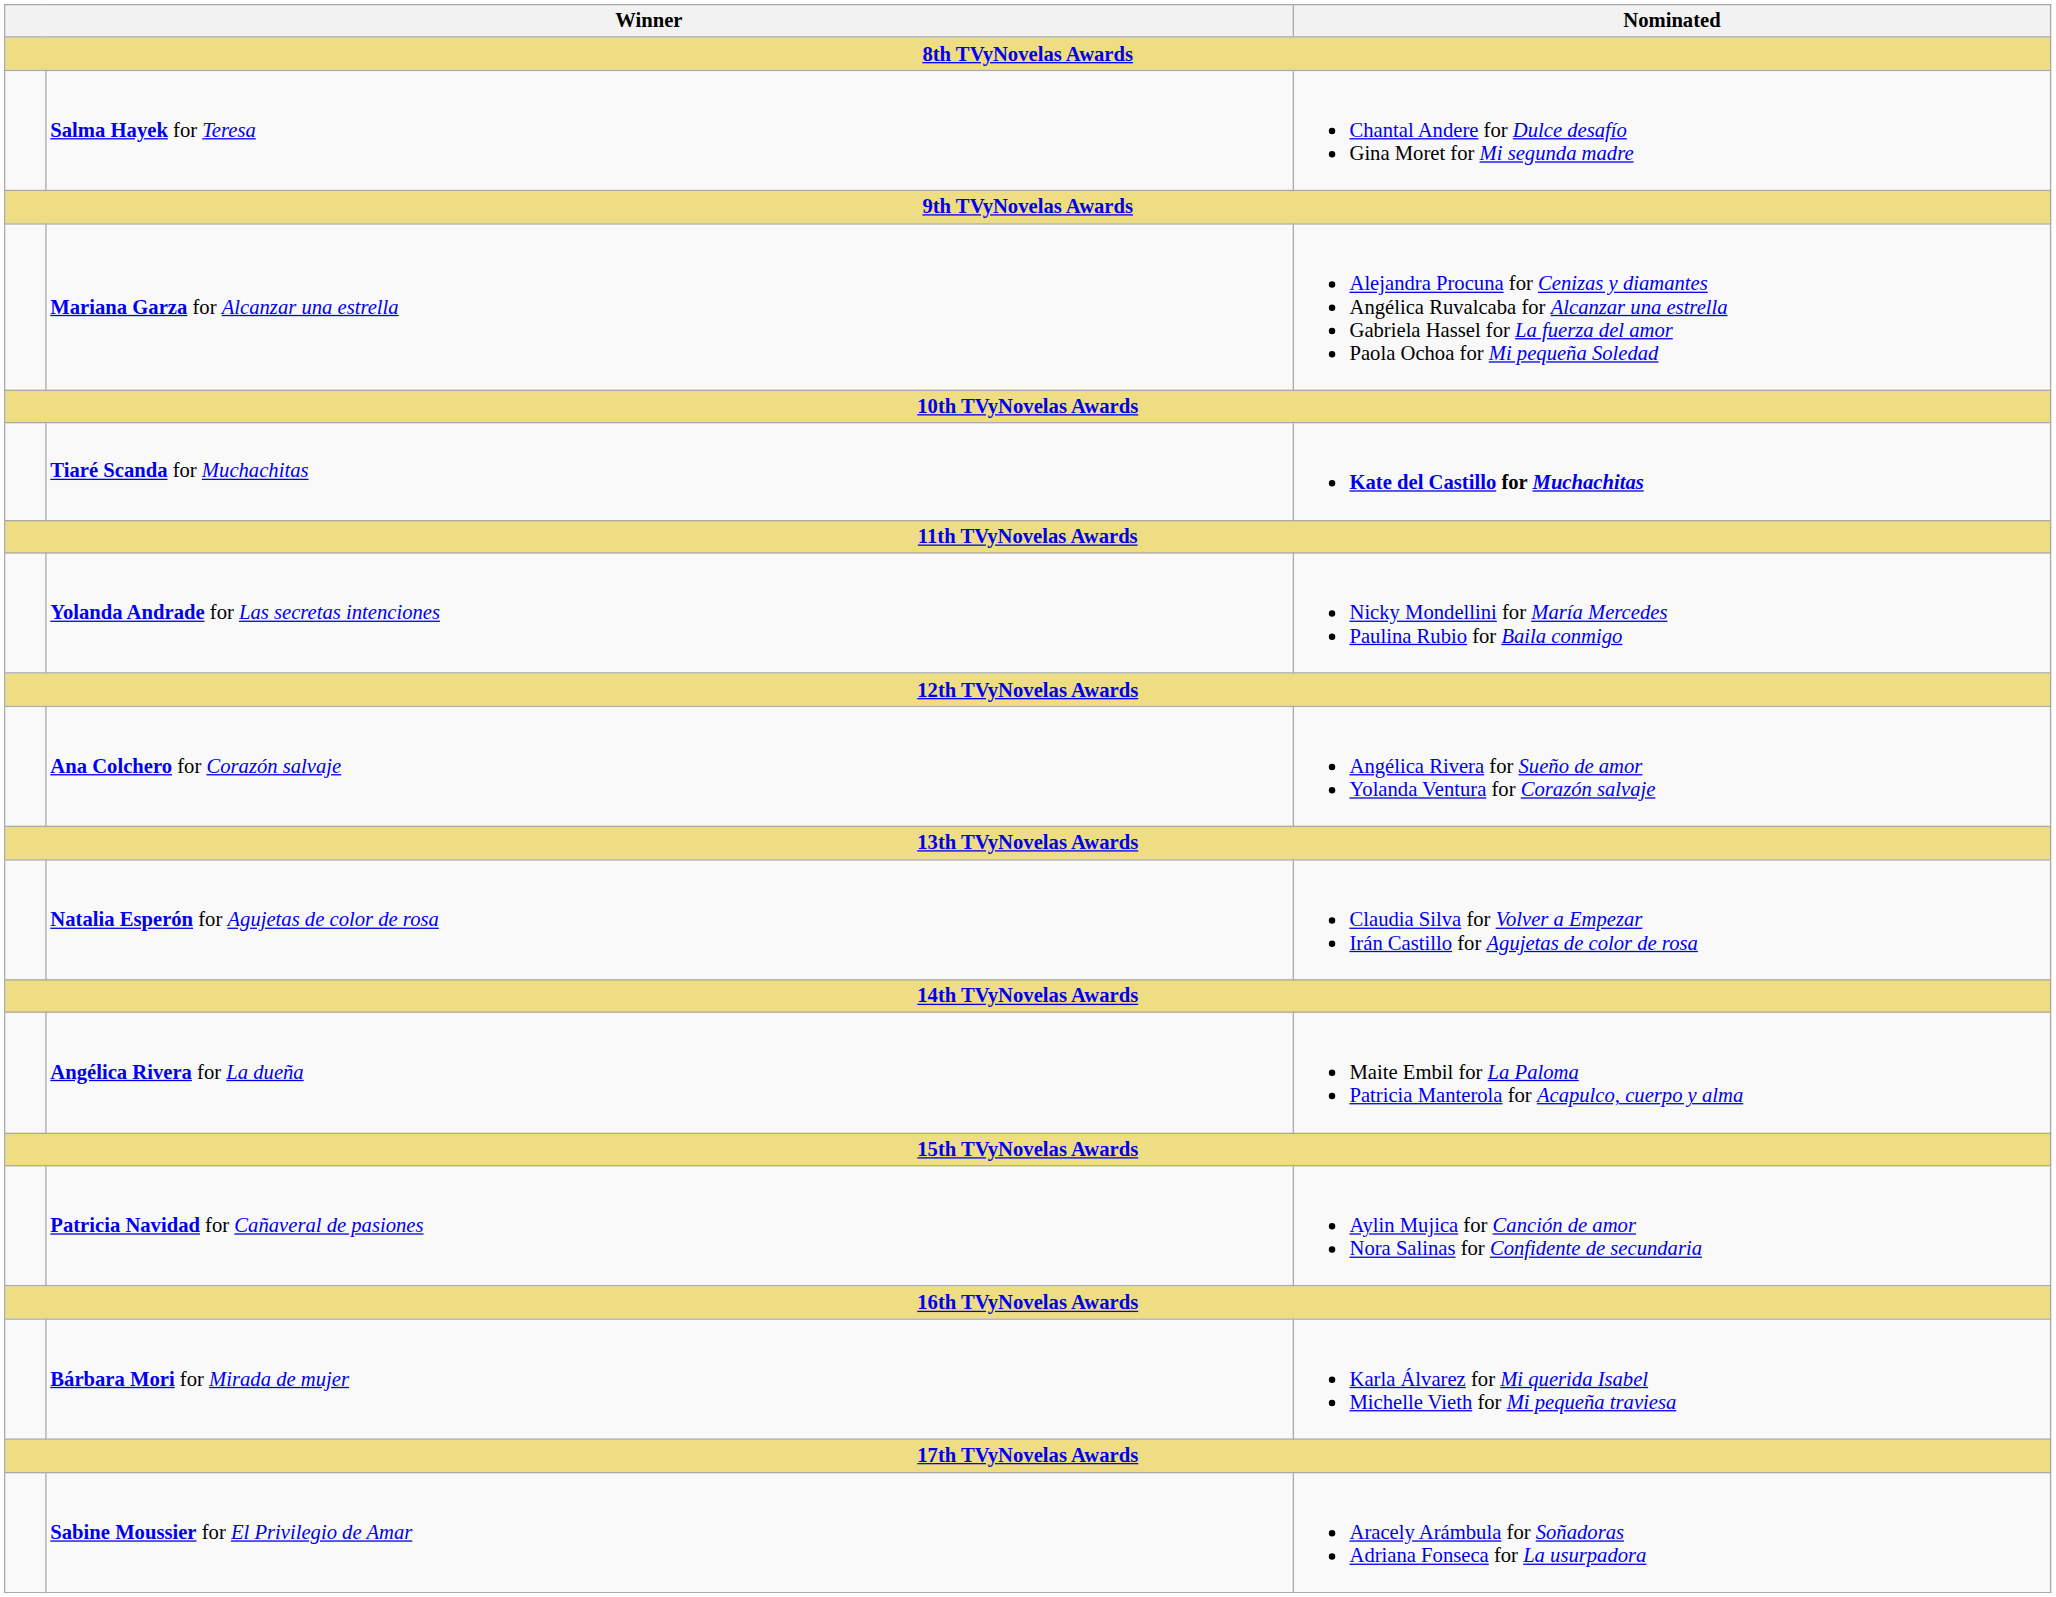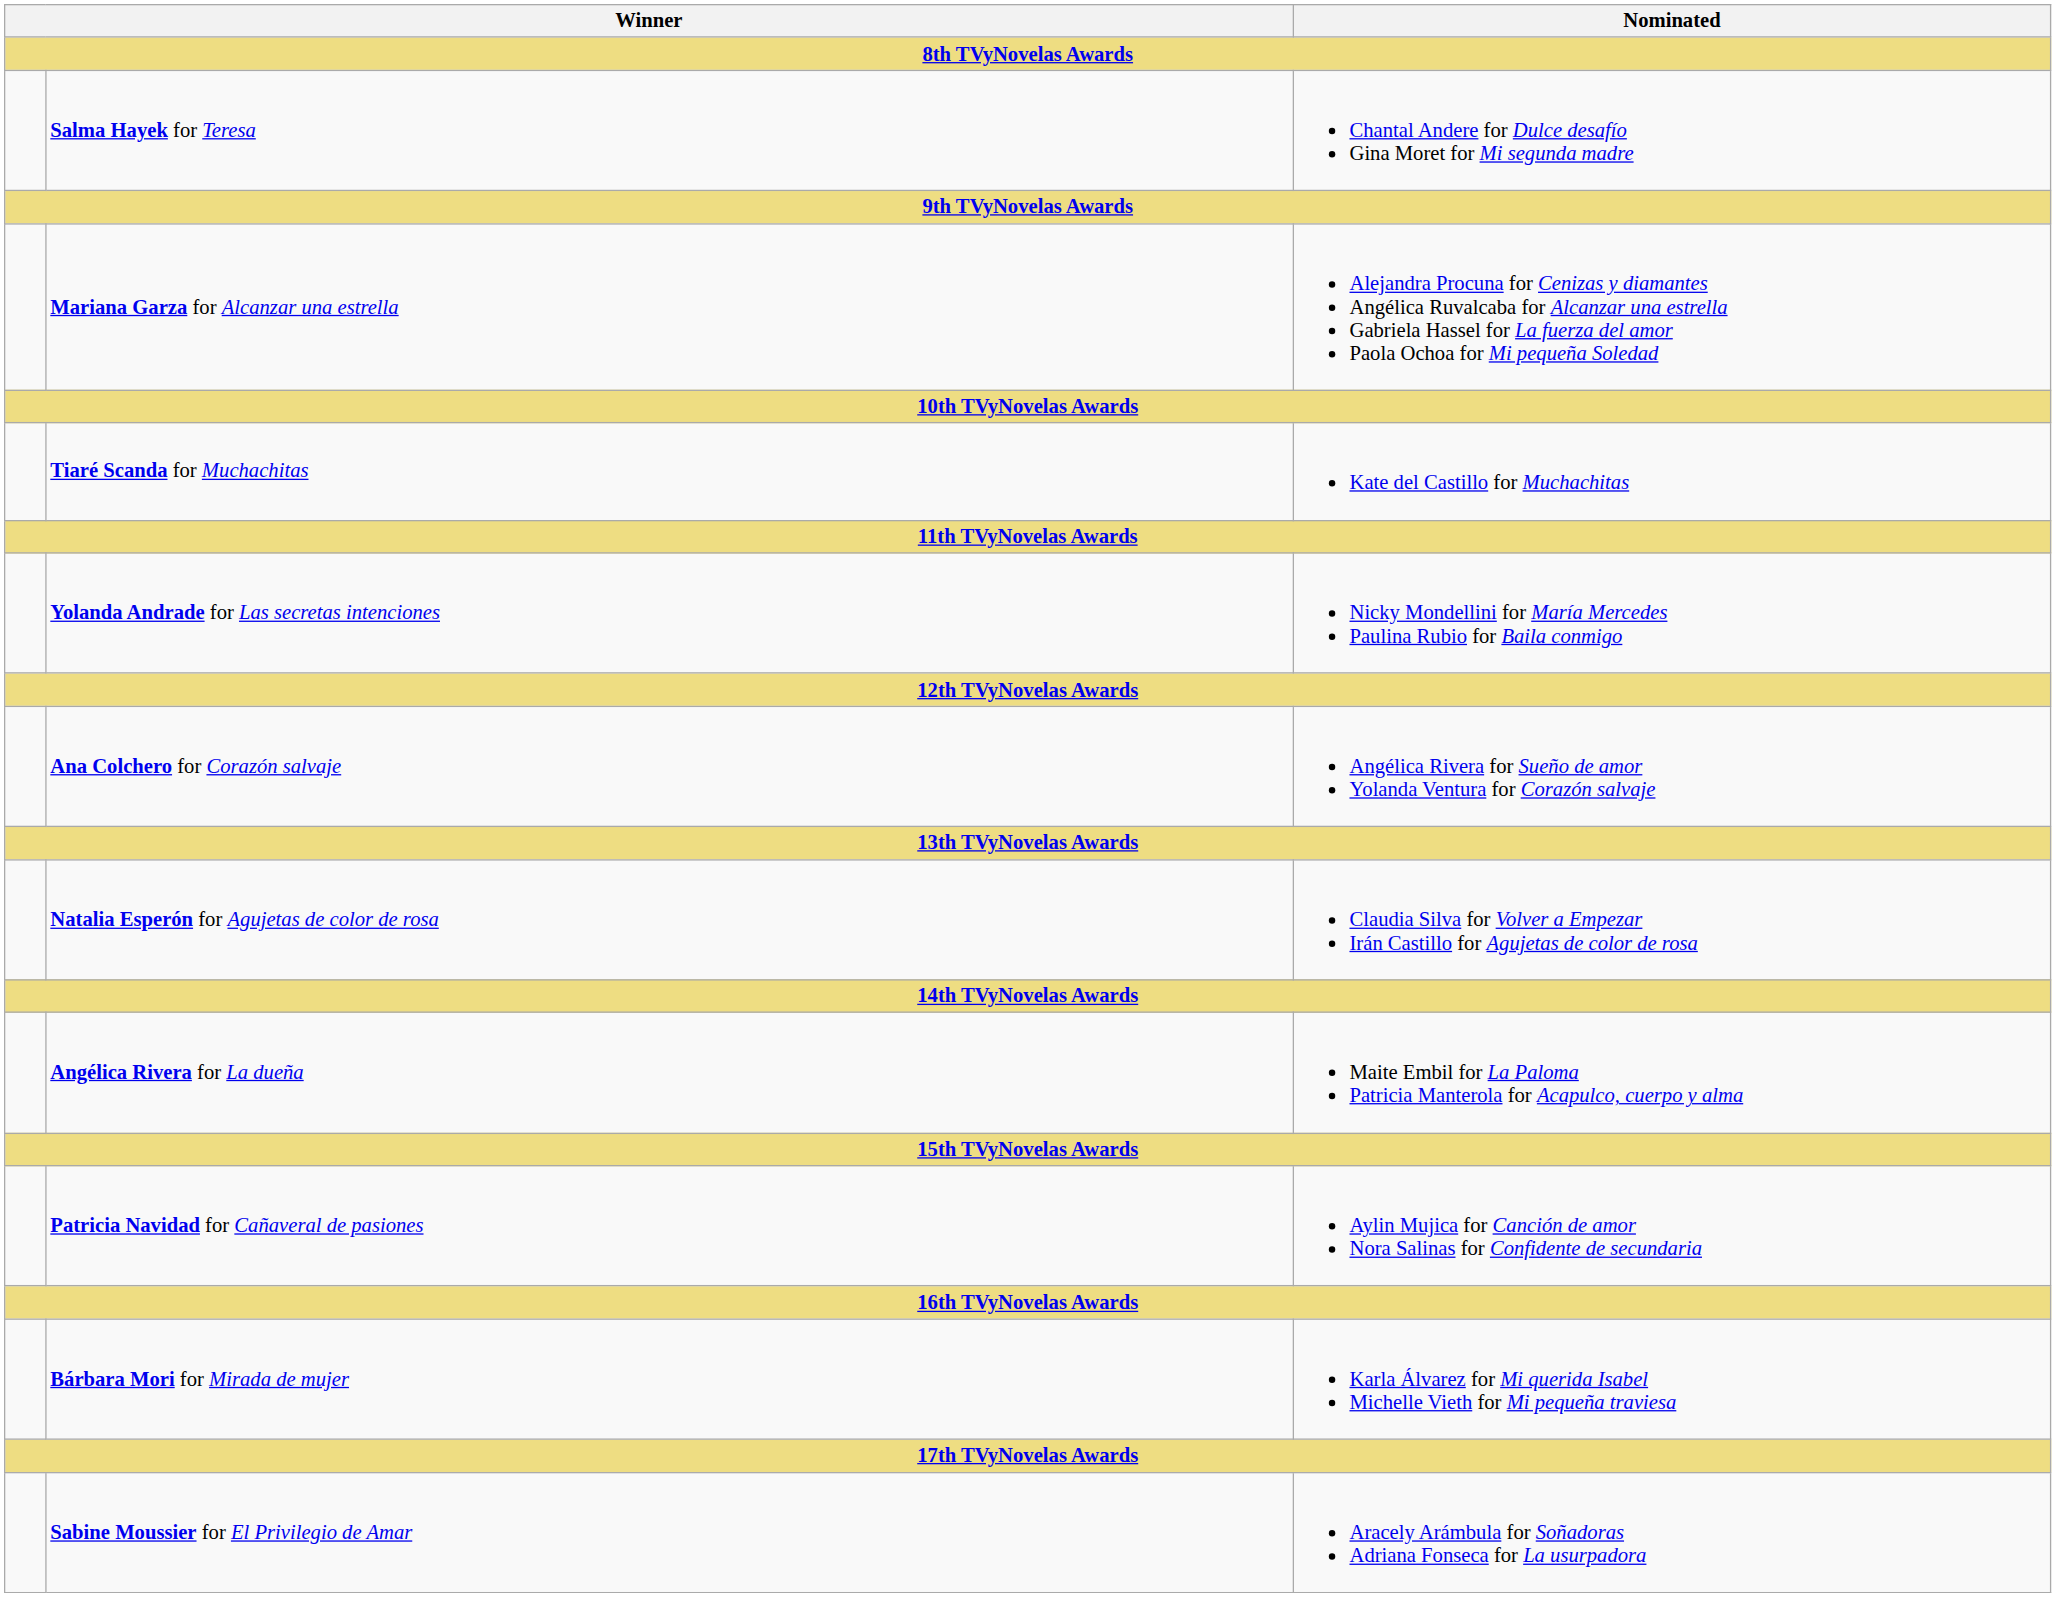(1672, 483) bold -> (1672, 483) normal
